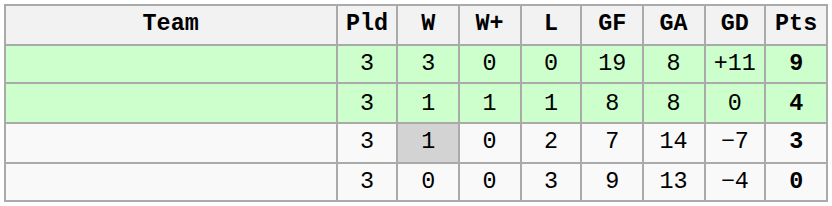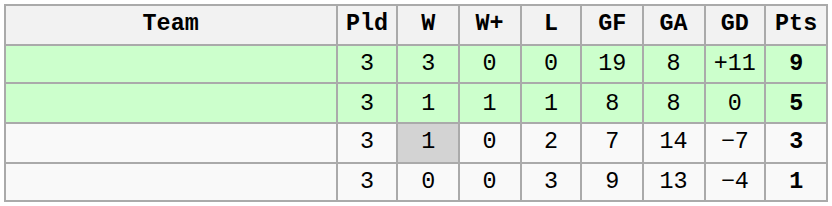(796, 103) 4 -> (796, 103) 5
(796, 182) 0 -> (796, 182) 1
